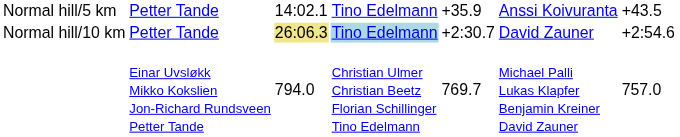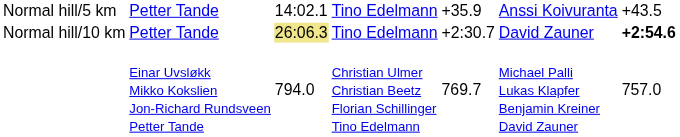(385, 32) lightblue background -> (385, 32) no background
(648, 32) normal -> (649, 32) bold
